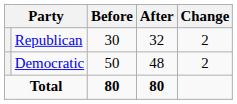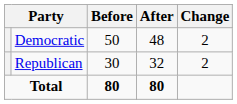rows swapped: (49, 63) <-> (49, 39)
